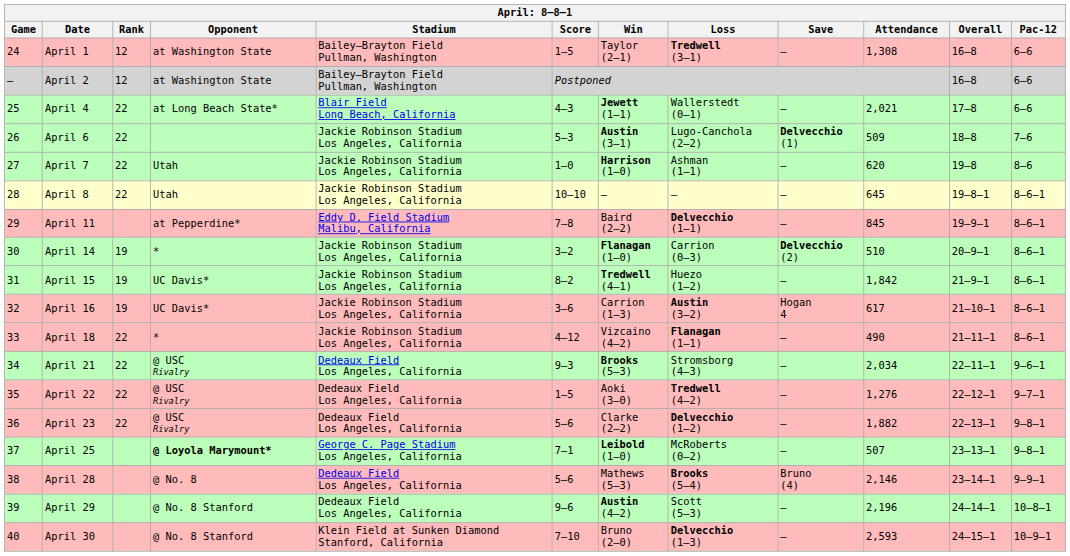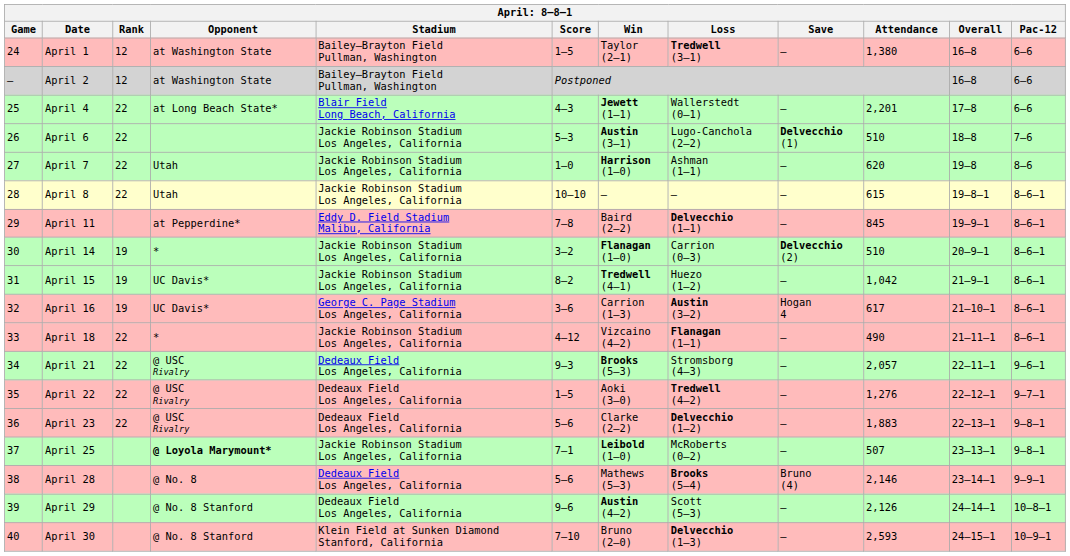(882, 52) 1,308 -> (882, 52) 1,380
(882, 109) 2,021 -> (882, 109) 2,201
(875, 138) 509 -> (875, 138) 510
(875, 195) 645 -> (875, 195) 615
(882, 280) 1,842 -> (882, 280) 1,042
(390, 309) Jackie Robinson Stadium Los Angeles, California -> (390, 309) George C. Page Stadium Los Angeles, California
(882, 366) 2,034 -> (882, 366) 2,057
(882, 423) 1,882 -> (882, 423) 1,883
(390, 451) George C. Page Stadium Los Angeles, California -> (390, 451) Jackie Robinson Stadium Los Angeles, California
(882, 508) 2,196 -> (882, 508) 2,126
